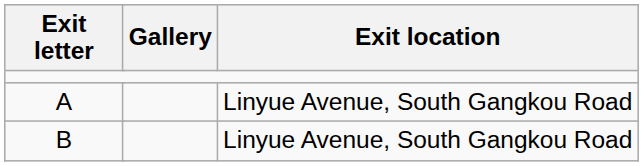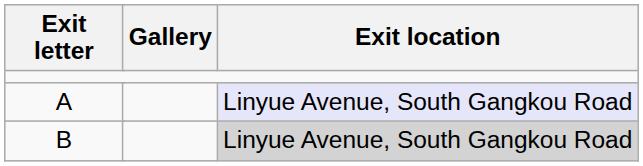(428, 101) no background -> (428, 101) lavender background
(428, 140) no background -> (428, 140) lightgrey background
